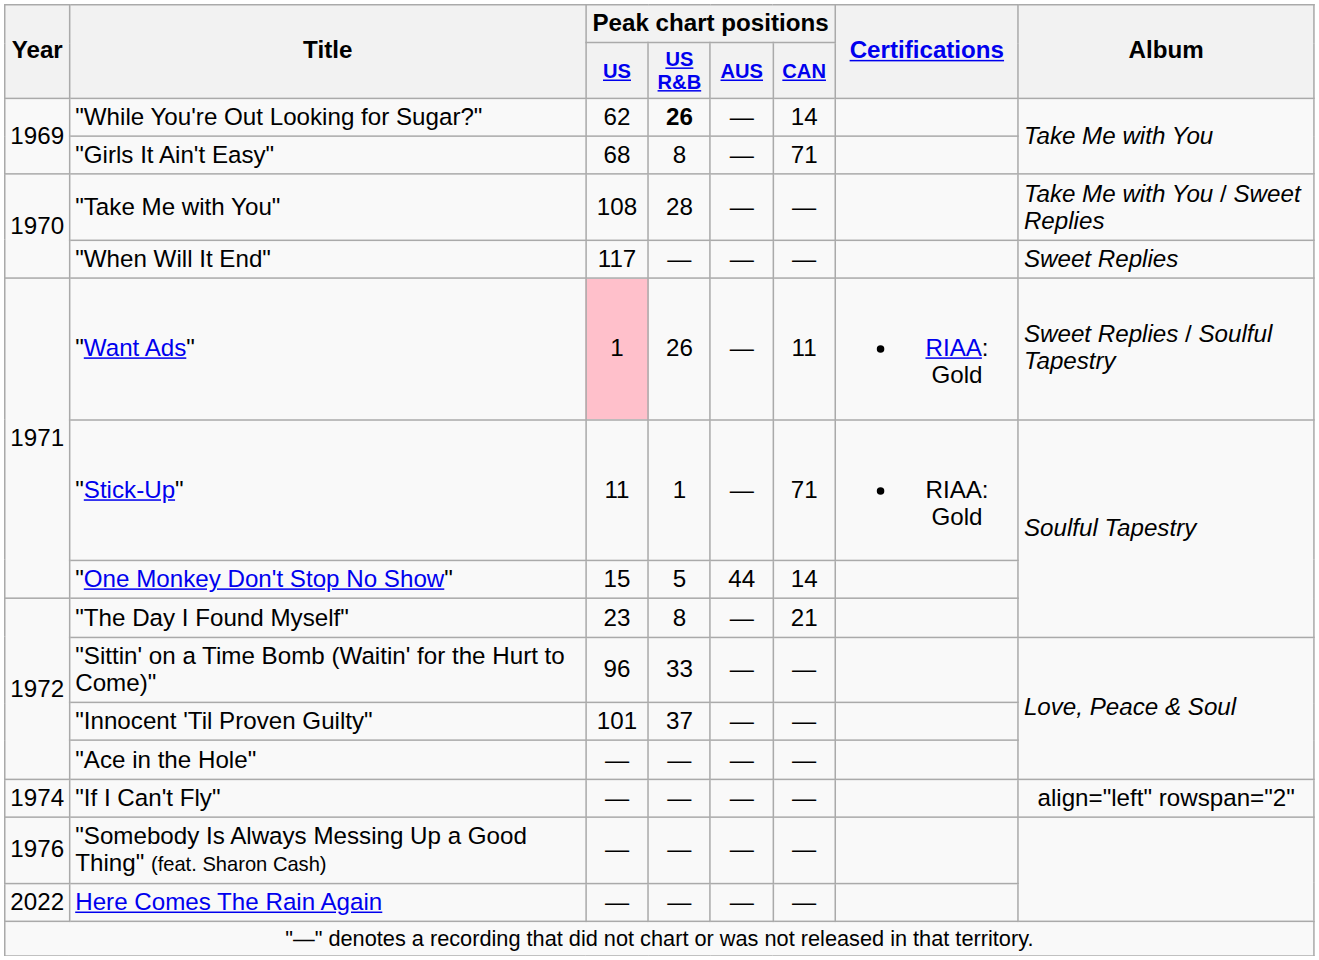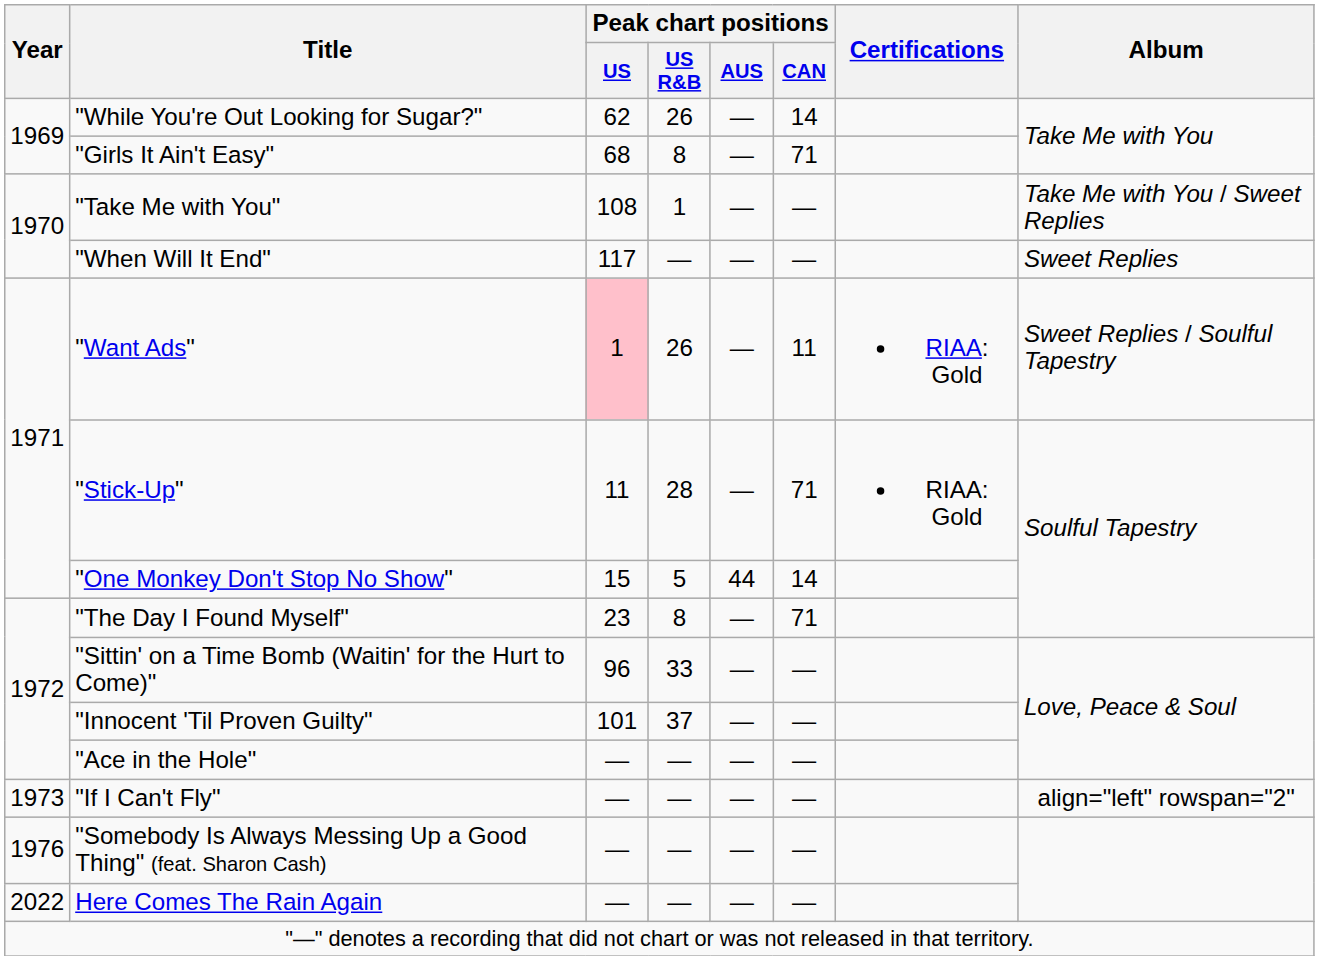(679, 116) bold -> (679, 116) normal
(679, 207) 28 -> (679, 207) 1
(679, 489) 1 -> (679, 489) 28
(804, 617) 21 -> (804, 617) 71
(37, 798) 1974 -> (37, 798) 1973
